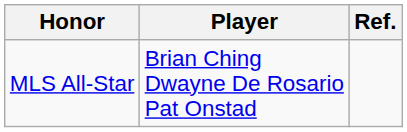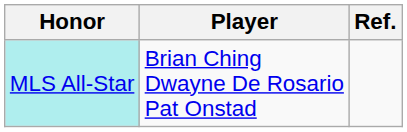(72, 82) no background -> (72, 82) paleturquoise background
